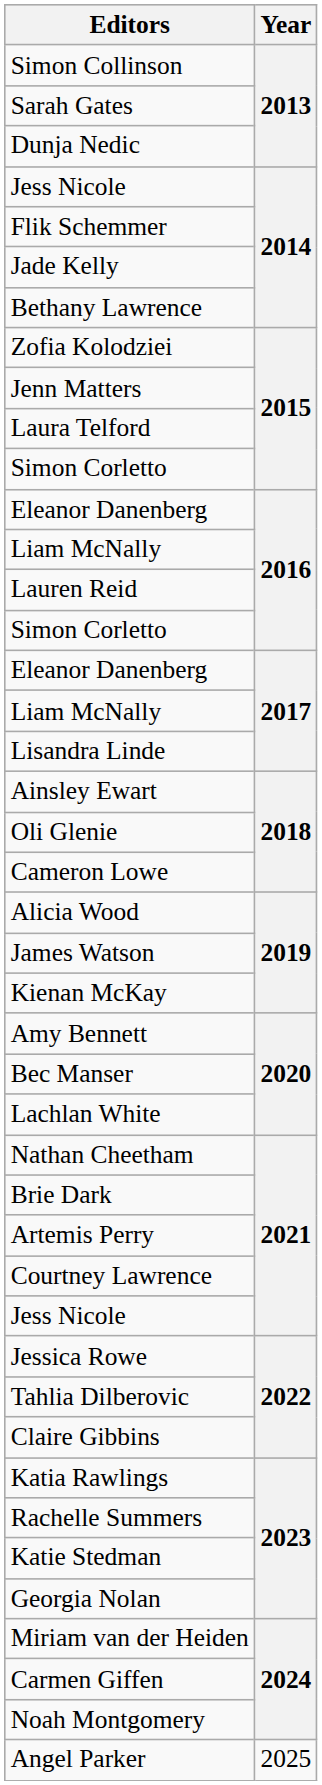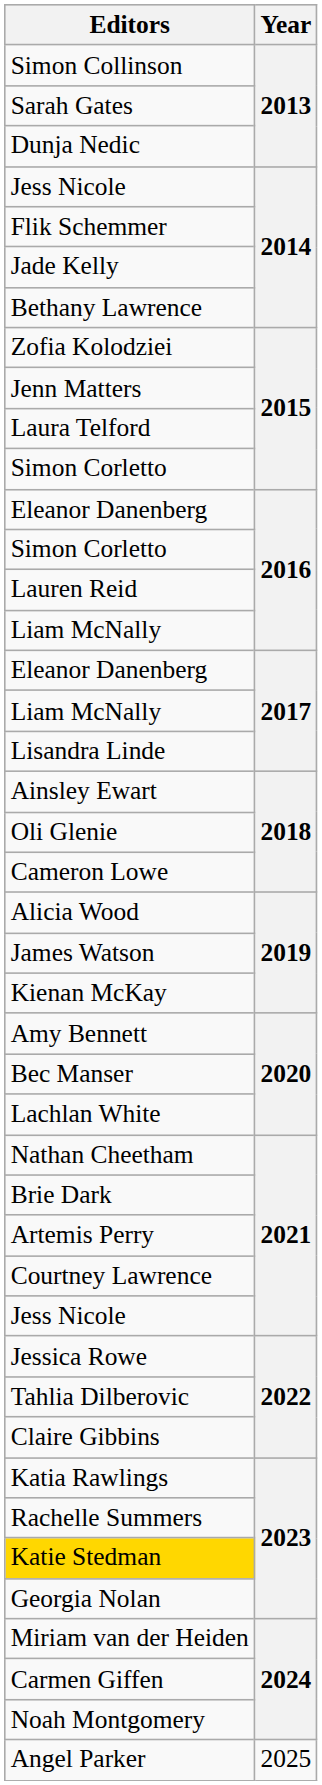(86, 549) Liam McNally -> (89, 549) Simon Corletto
(89, 629) Simon Corletto -> (86, 629) Liam McNally
(86, 1557) no background -> (86, 1557) gold background
